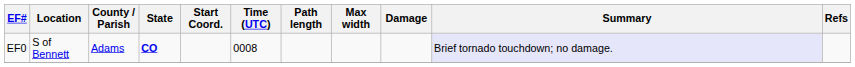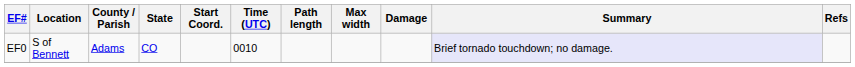(149, 48) bold -> (149, 48) normal
(245, 48) 0008 -> (245, 48) 0010
